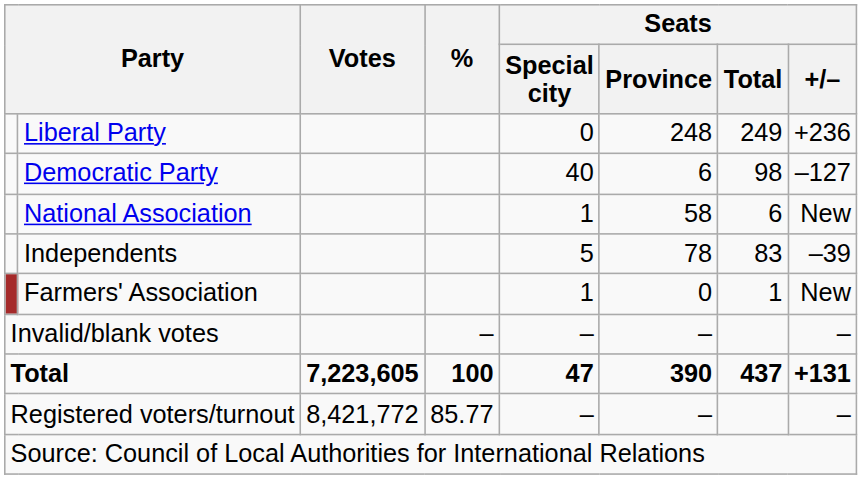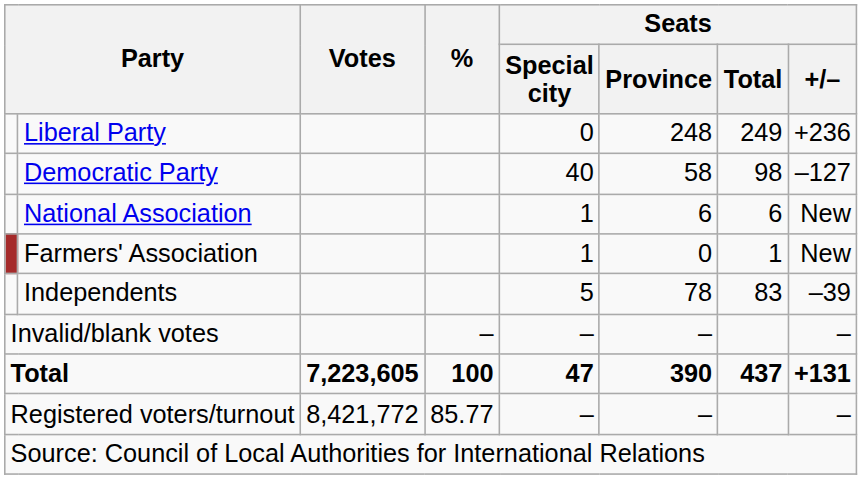(705, 173) 6 -> (698, 173) 58
(698, 213) 58 -> (705, 213) 6
rows swapped: (141, 293) <-> (101, 253)
